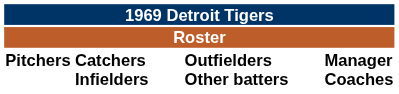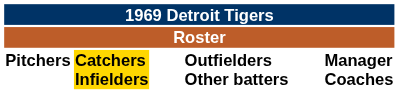(112, 70) no background -> (112, 70) gold background
